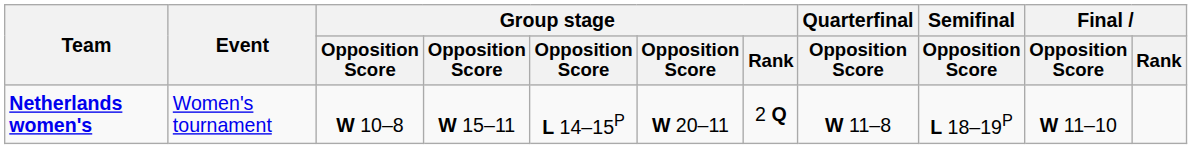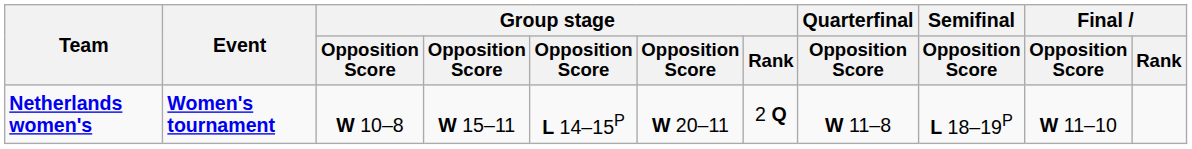(222, 115) normal -> (221, 115) bold
